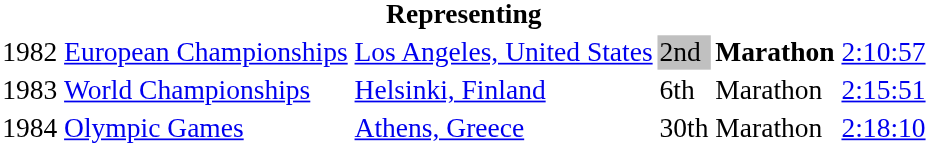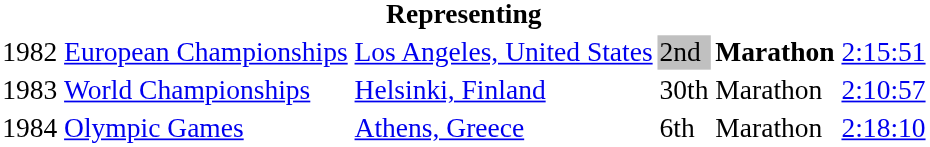(884, 52) 2:10:57 -> (884, 52) 2:15:51
(677, 89) 6th -> (684, 89) 30th
(884, 89) 2:15:51 -> (884, 89) 2:10:57
(684, 127) 30th -> (677, 127) 6th
